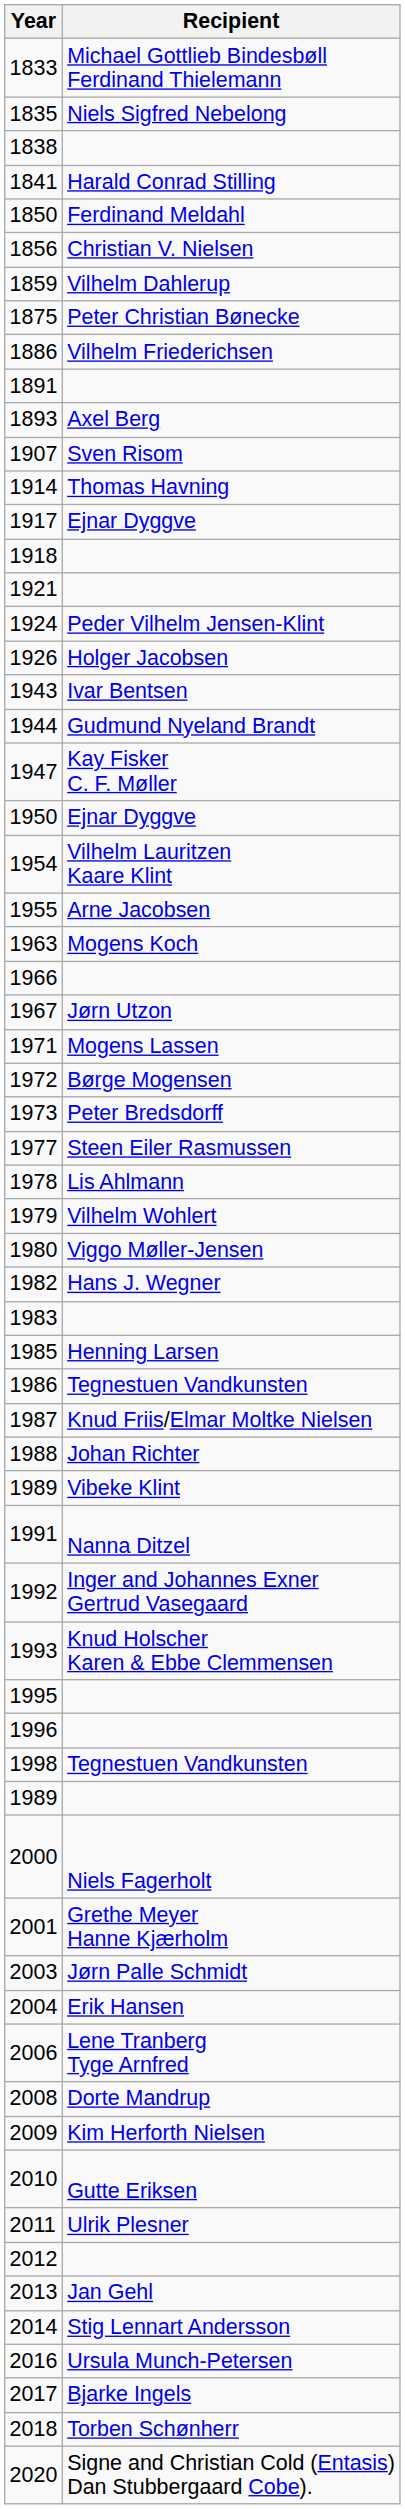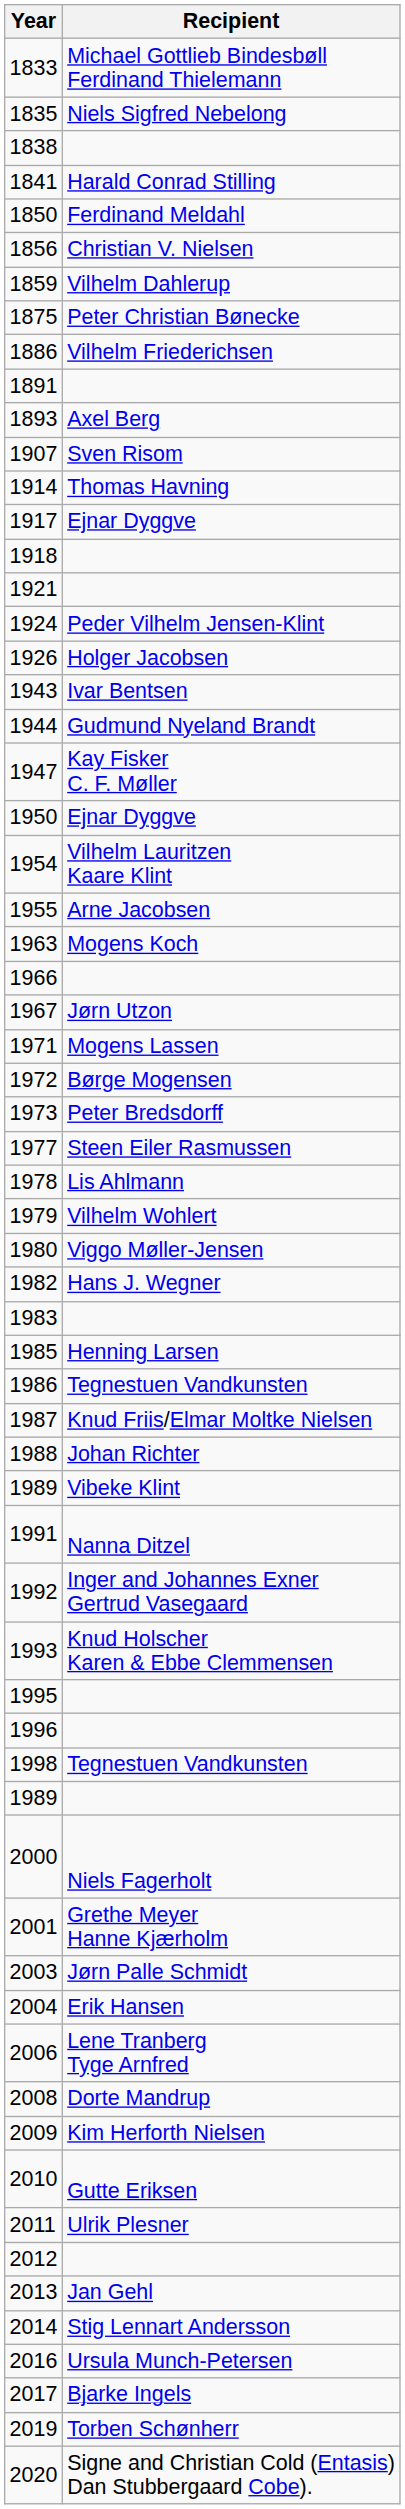(33, 2428) 2018 -> (33, 2428) 2019
